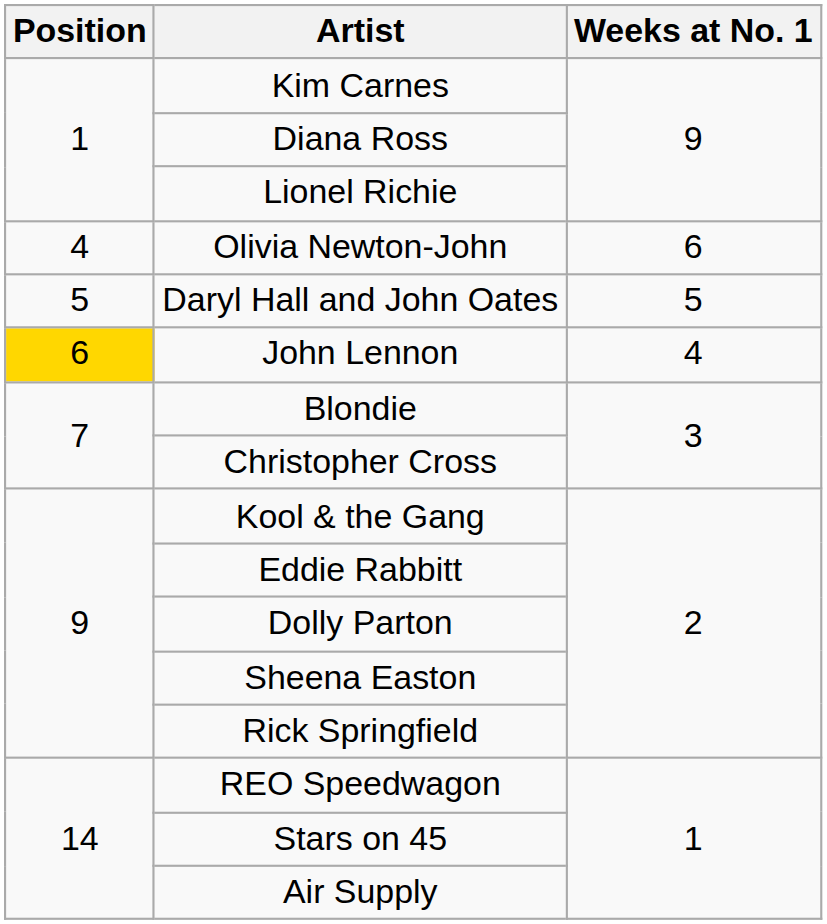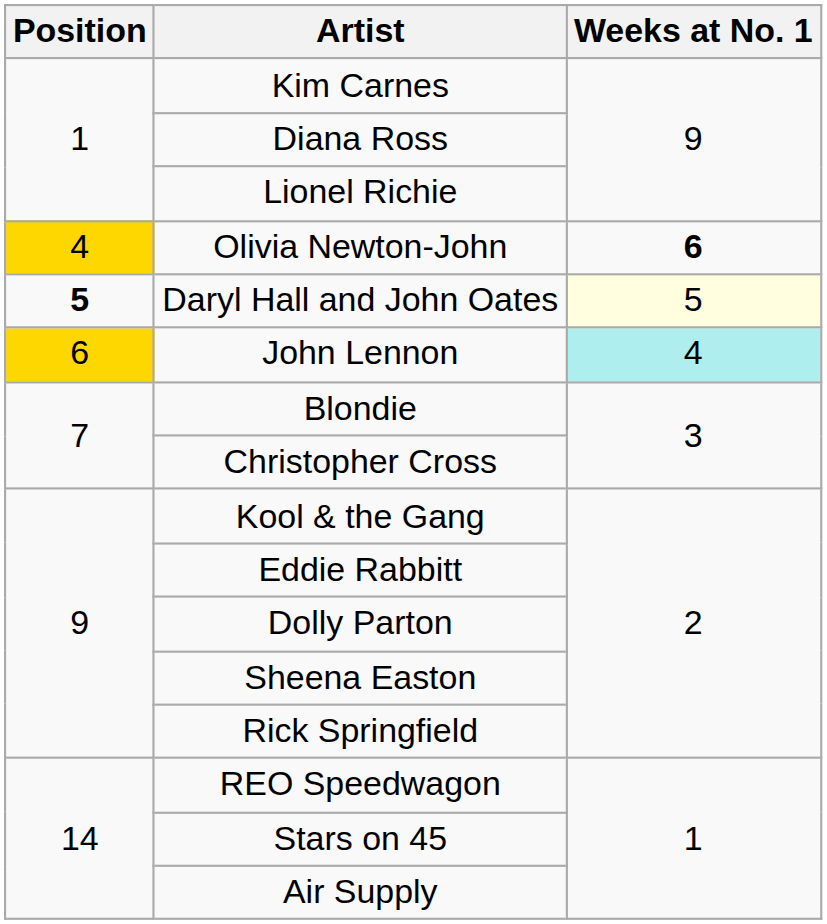(80, 246) no background -> (80, 246) gold background
(693, 246) normal -> (693, 246) bold
(80, 300) normal -> (80, 300) bold
(693, 300) no background -> (693, 300) lightyellow background
(693, 354) no background -> (693, 354) paleturquoise background
